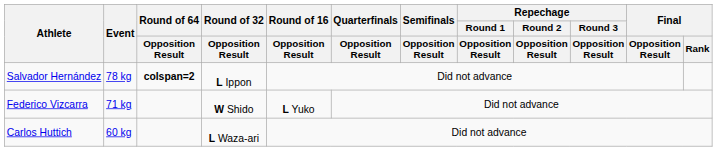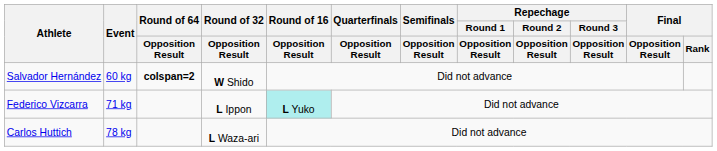(119, 77) 78 kg -> (119, 77) 60 kg
(234, 83) L Ippon -> (234, 83) W Shido
(234, 110) W Shido -> (234, 110) L Ippon
(299, 110) no background -> (299, 110) paleturquoise background
(119, 133) 60 kg -> (119, 133) 78 kg
